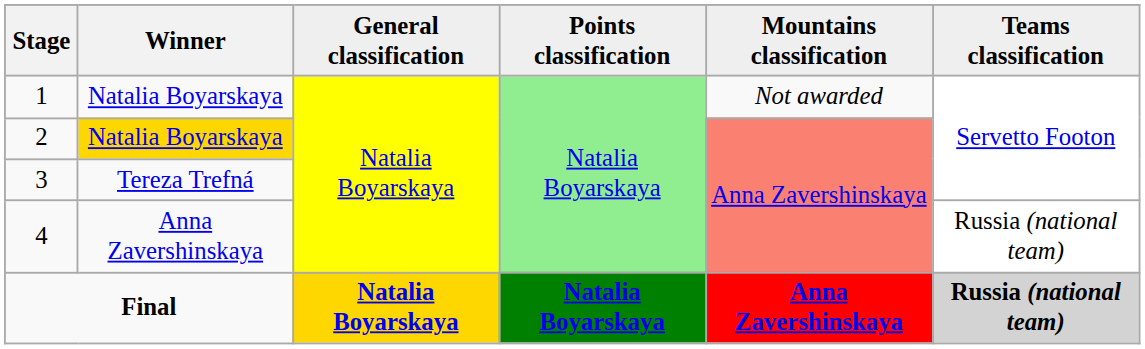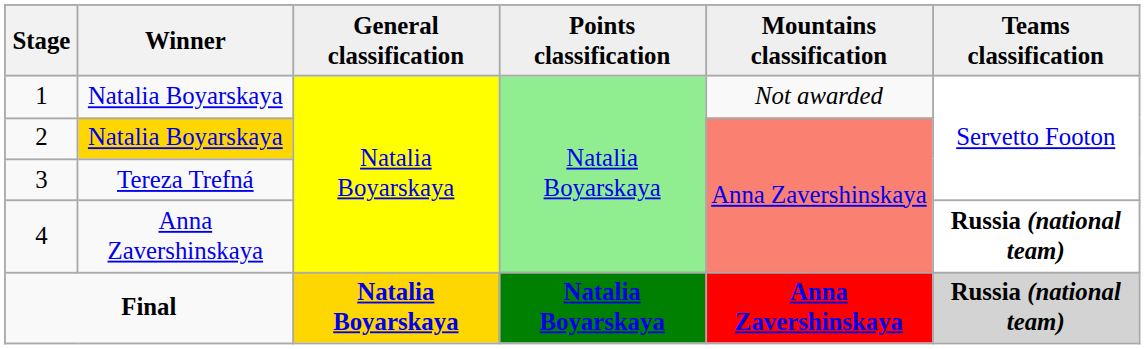(1036, 236) normal -> (1036, 236) bold
